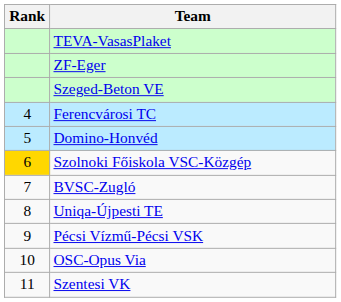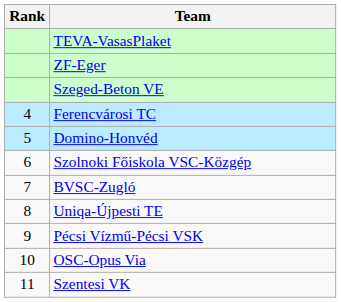(27, 162) gold background -> (27, 162) no background
